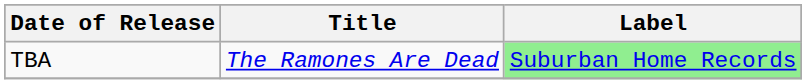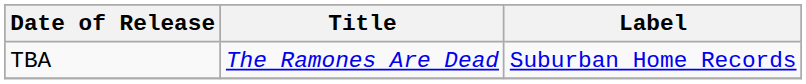(653, 60) lightgreen background -> (653, 60) no background
